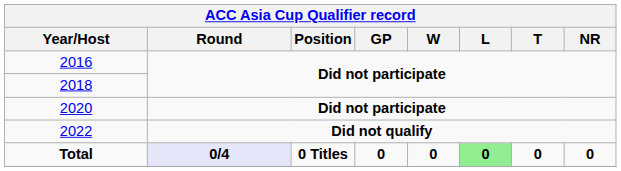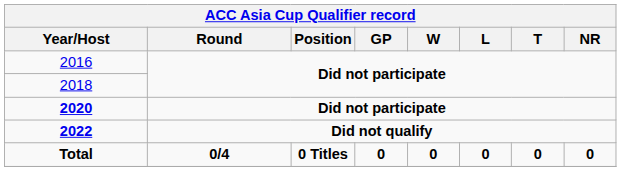(76, 108) normal -> (76, 108) bold
(76, 131) normal -> (76, 131) bold
(219, 154) lavender background -> (219, 154) no background
(486, 154) lightgreen background -> (486, 154) no background
